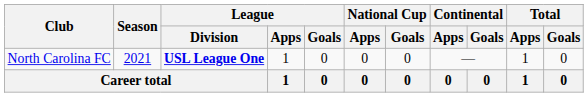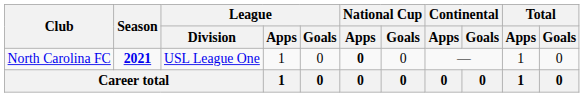(137, 59) normal -> (137, 59) bold
(214, 59) bold -> (212, 59) normal
(365, 59) normal -> (360, 59) bold
